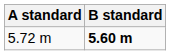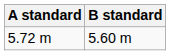(110, 38) bold -> (110, 38) normal
